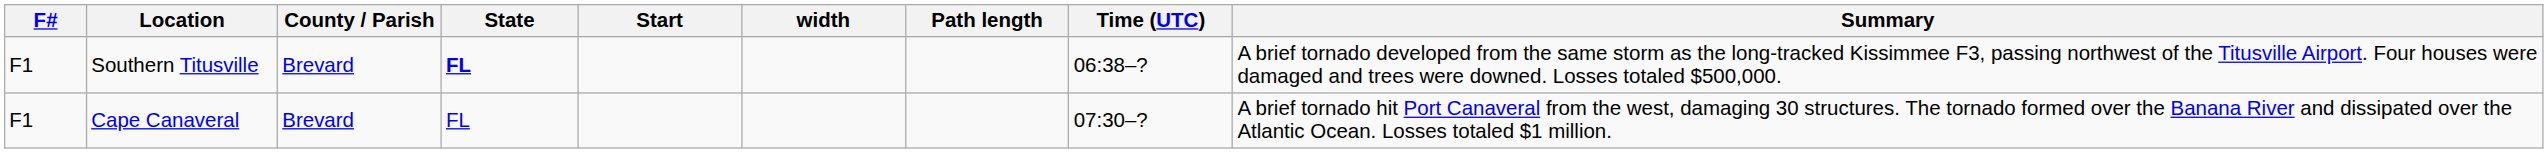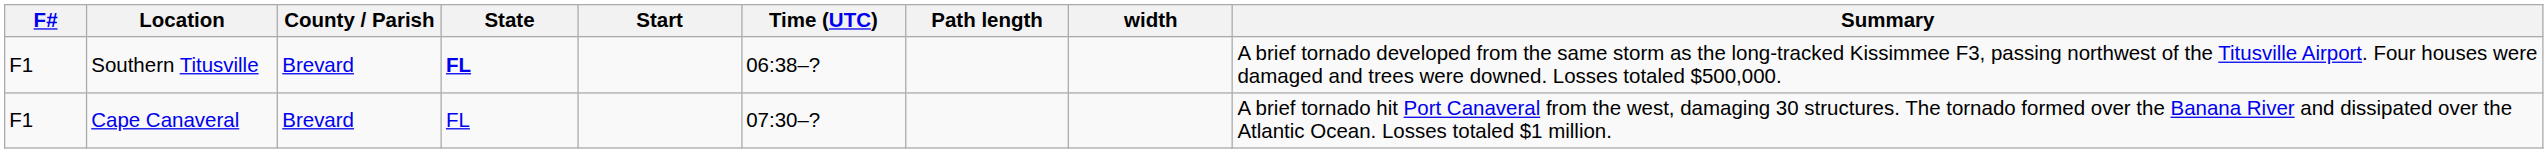columns swapped: (1151, 20) <-> (823, 20)
